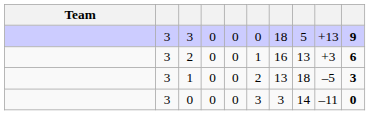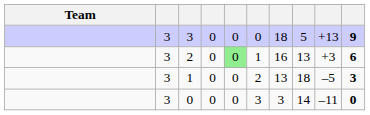(235, 57) no background -> (235, 57) lightgreen background
